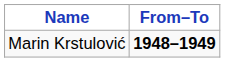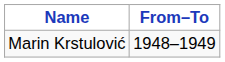(174, 43) bold -> (174, 43) normal
